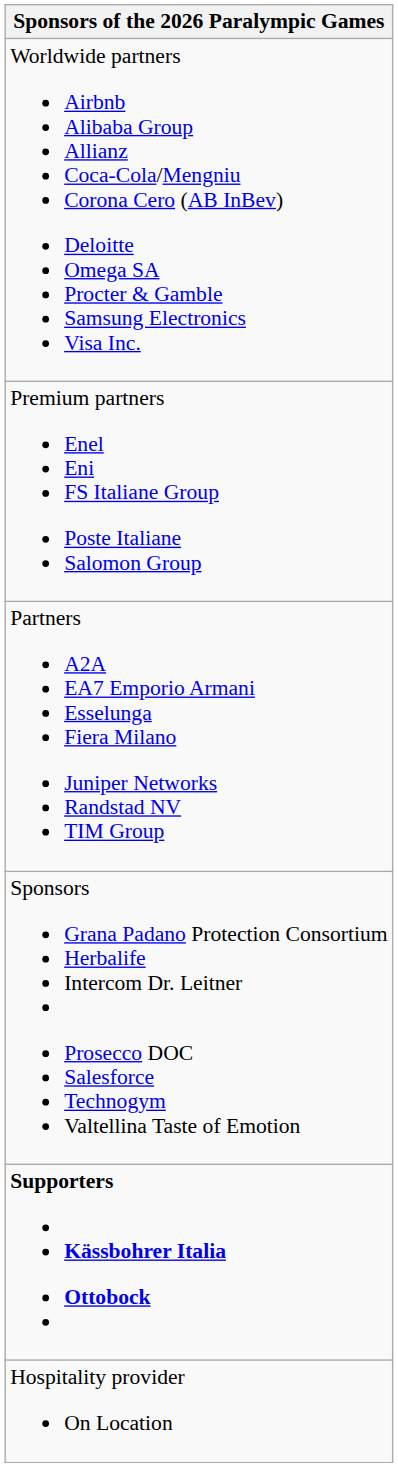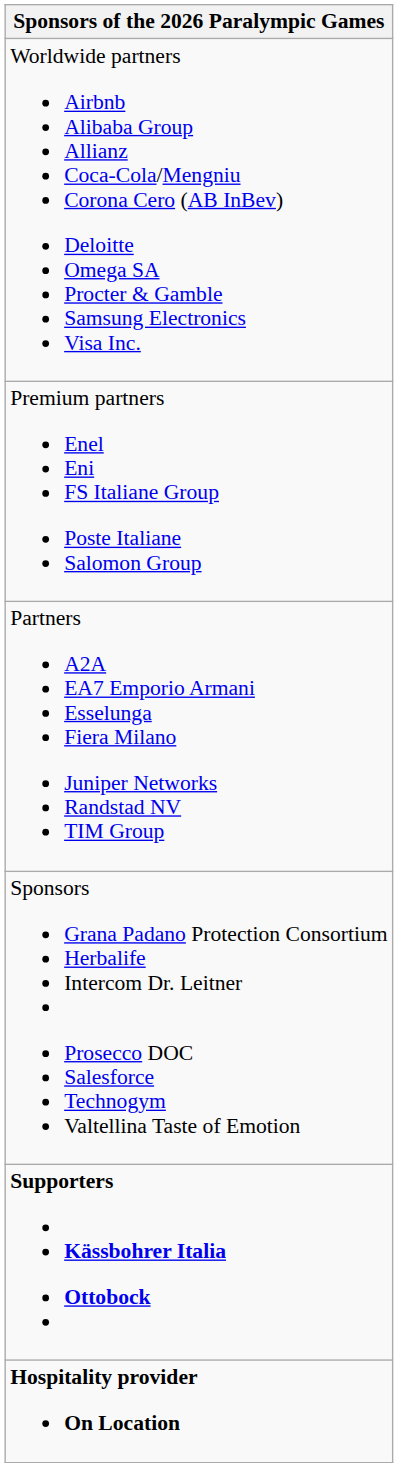(199, 1400) normal -> (199, 1400) bold
